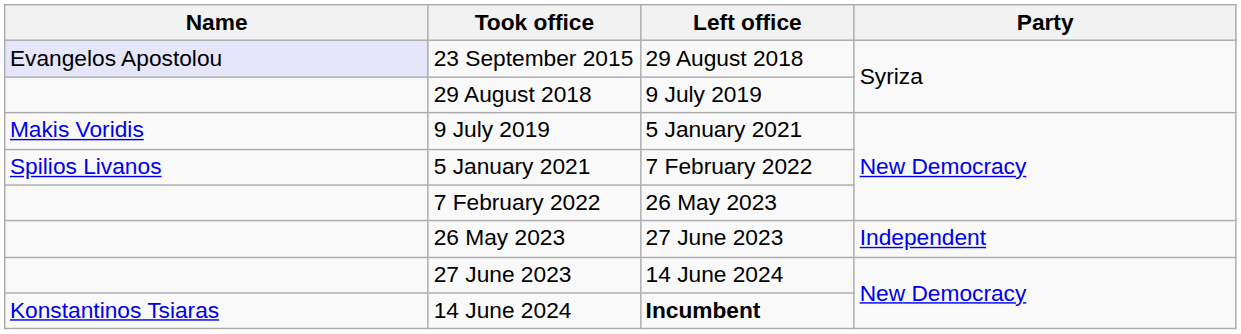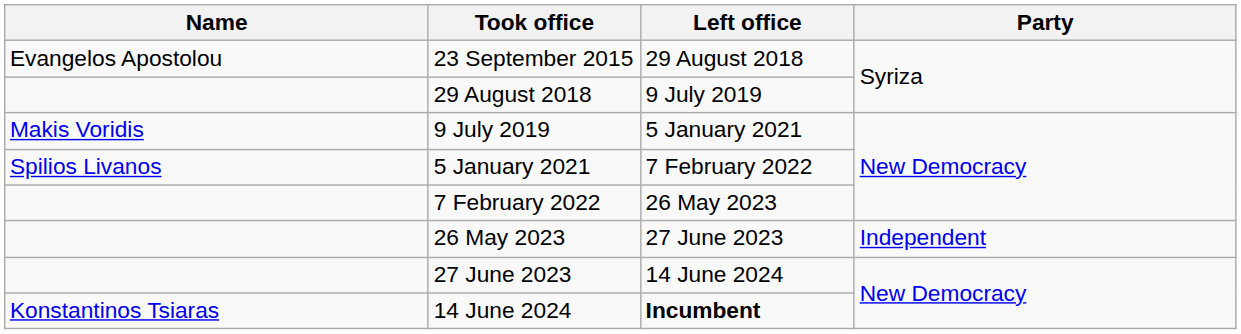(116, 58) lavender background -> (116, 58) no background
